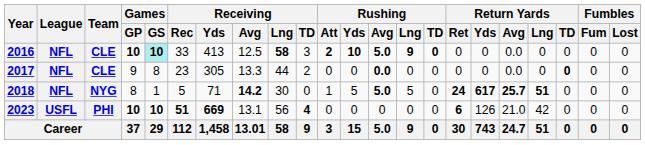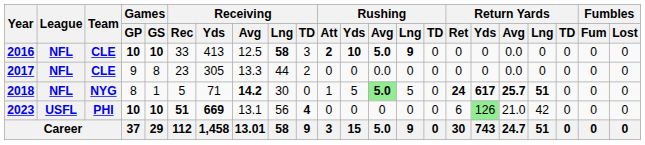(156, 52) paleturquoise background -> (156, 52) no background
(435, 52) bold -> (435, 52) normal
(382, 71) bold -> (382, 71) normal
(567, 71) bold -> (567, 71) normal
(382, 91) no background -> (382, 91) lightgreen background
(459, 110) bold -> (459, 110) normal
(485, 110) no background -> (485, 110) lightgreen background
